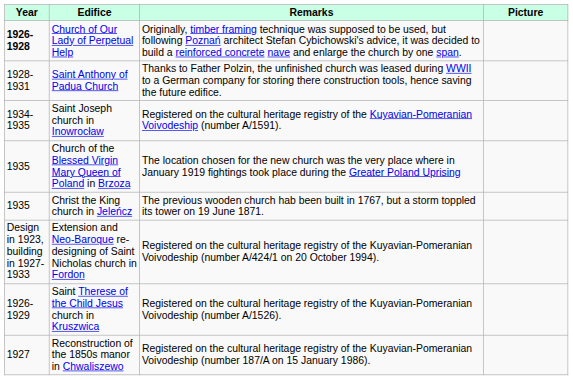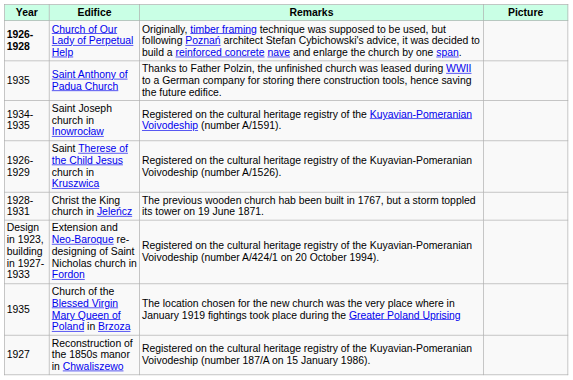(20, 80) 1928-1931 -> (18, 80) 1935
rows swapped: (90, 309) <-> (91, 166)
(18, 206) 1935 -> (20, 206) 1928-1931
